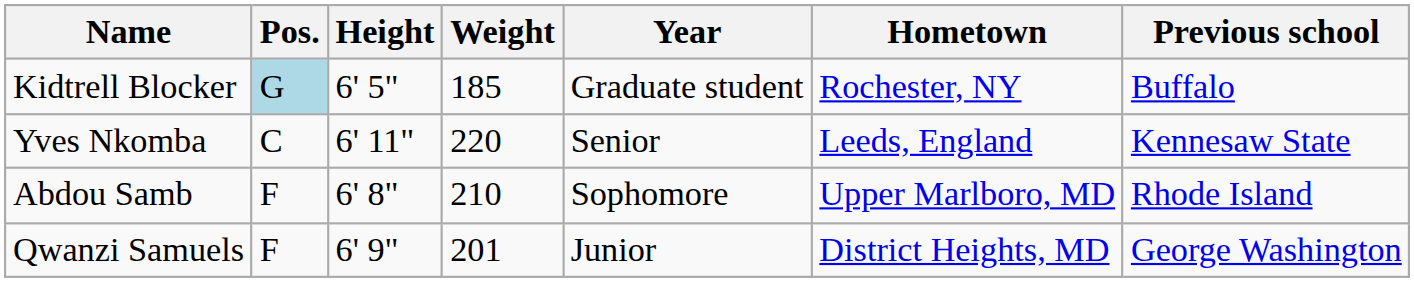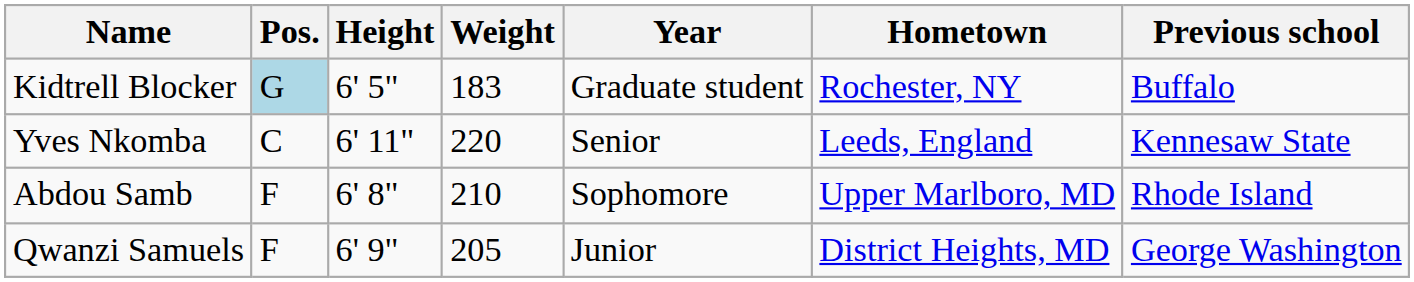(476, 85) 185 -> (476, 85) 183
(476, 248) 201 -> (476, 248) 205
